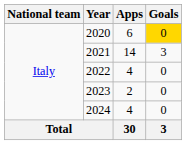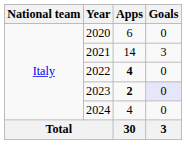(164, 33) gold background -> (164, 33) no background
(130, 71) normal -> (130, 71) bold
(130, 91) normal -> (130, 91) bold
(164, 91) no background -> (164, 91) lavender background
